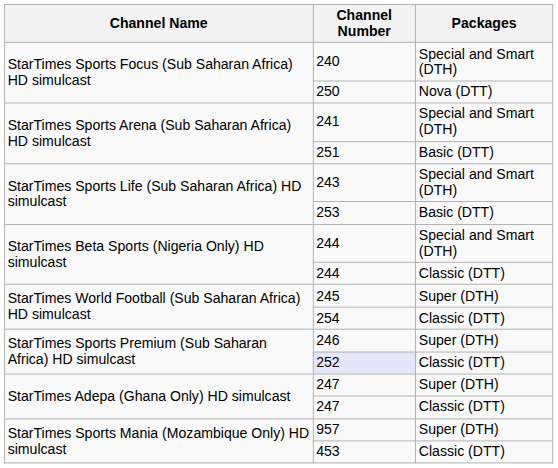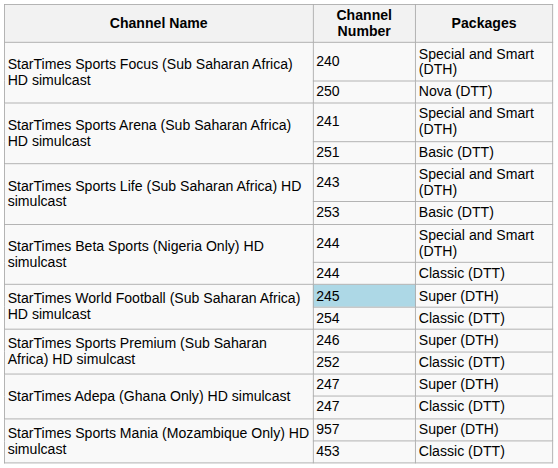(328, 295) no background -> (328, 295) lightblue background
(328, 362) lavender background -> (328, 362) no background
